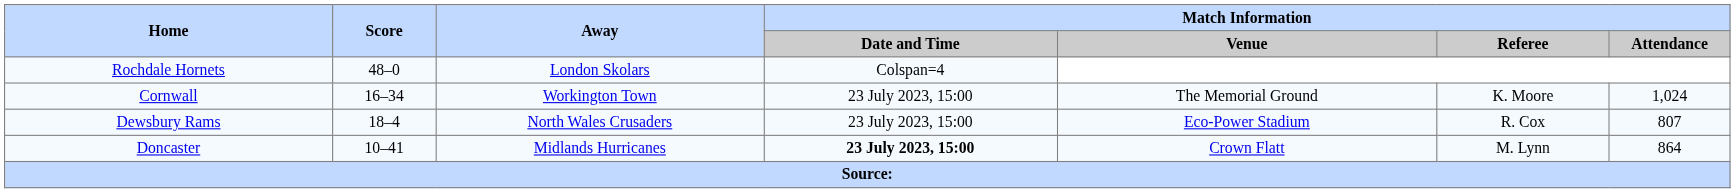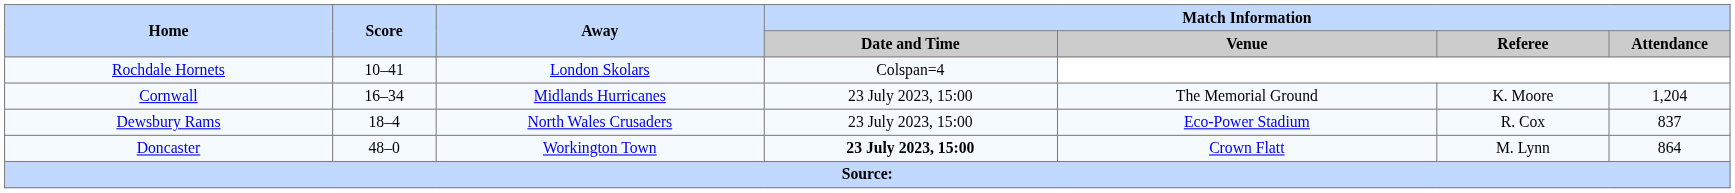(384, 69) 48–0 -> (384, 69) 10–41
(600, 96) Workington Town -> (600, 96) Midlands Hurricanes
(1670, 96) 1,024 -> (1670, 96) 1,204
(1670, 122) 807 -> (1670, 122) 837
(384, 148) 10–41 -> (384, 148) 48–0
(600, 148) Midlands Hurricanes -> (600, 148) Workington Town
